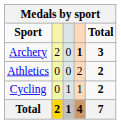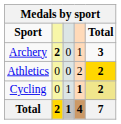(57, 51) normal -> (57, 51) bold
(80, 51) bold -> (80, 51) normal
(101, 70) no background -> (101, 70) gold background
(80, 89) normal -> (80, 89) bold
(101, 89) no background -> (101, 89) khaki background
